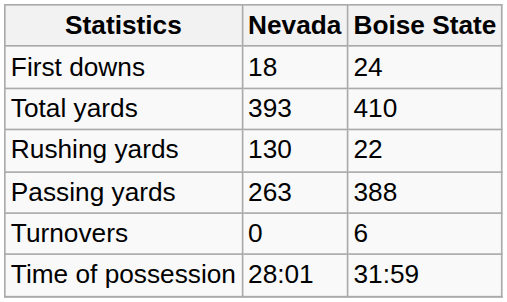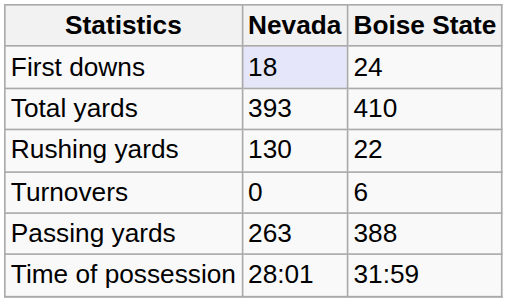(263, 66) no background -> (263, 66) lavender background
rows swapped: (93, 191) <-> (69, 233)
